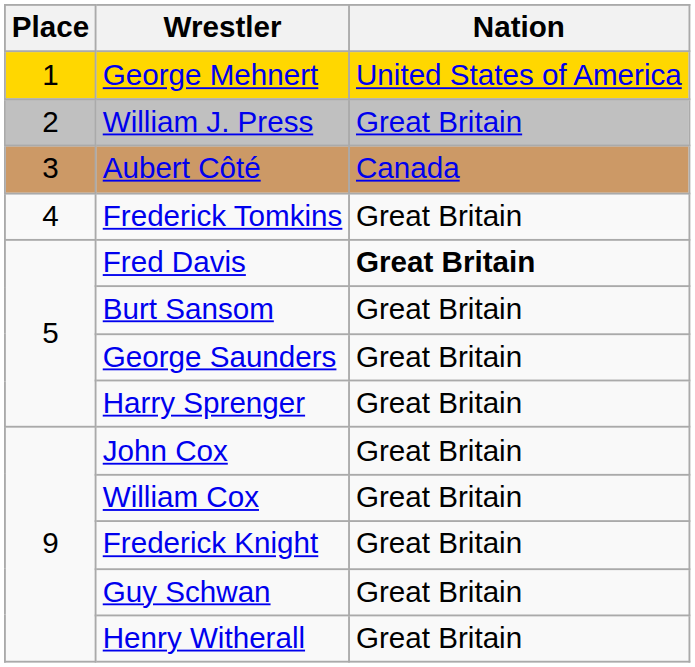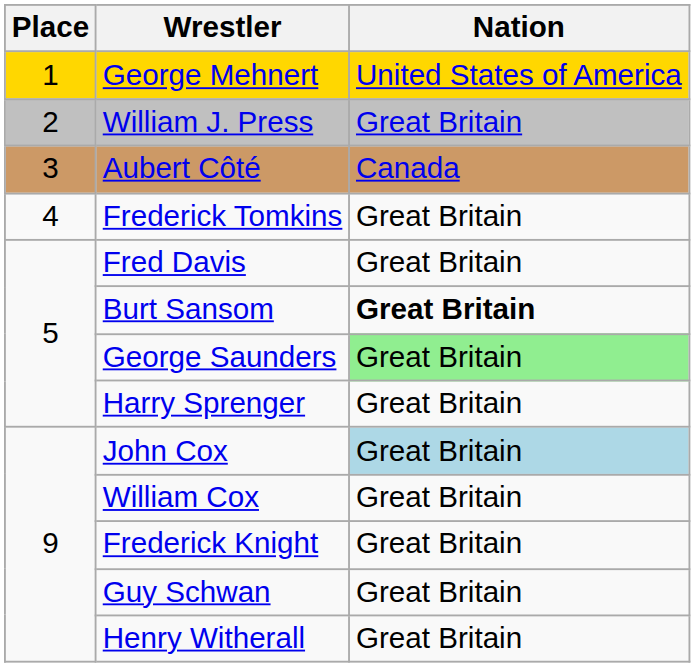(446, 262) bold -> (439, 262) normal
(439, 309) normal -> (446, 309) bold
(439, 356) no background -> (439, 356) lightgreen background
(439, 450) no background -> (439, 450) lightblue background
